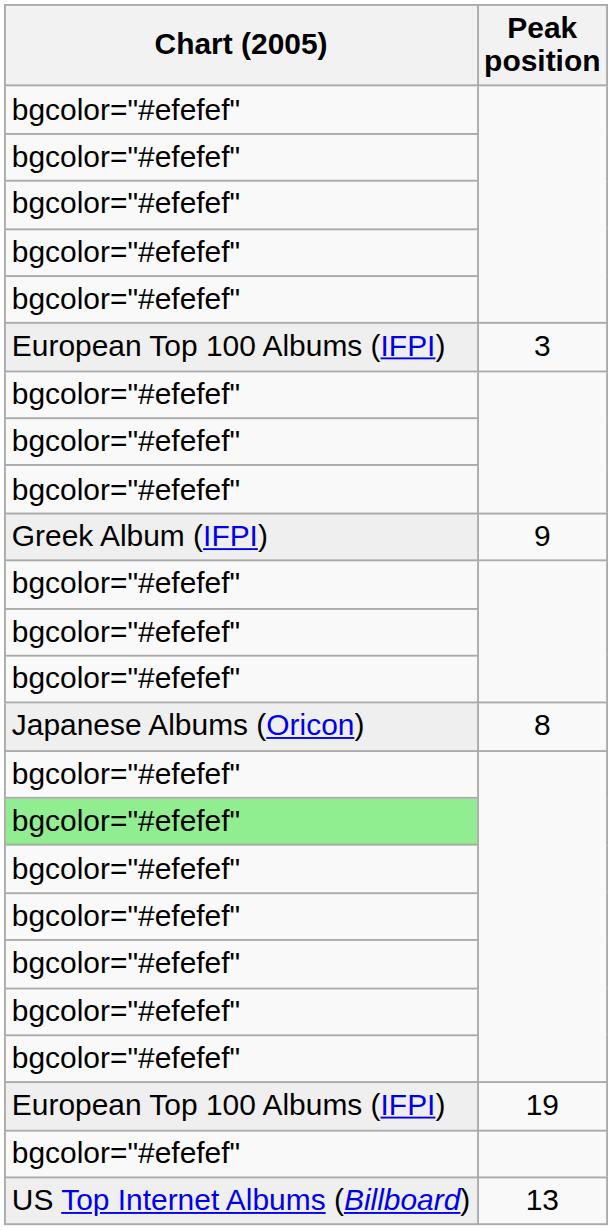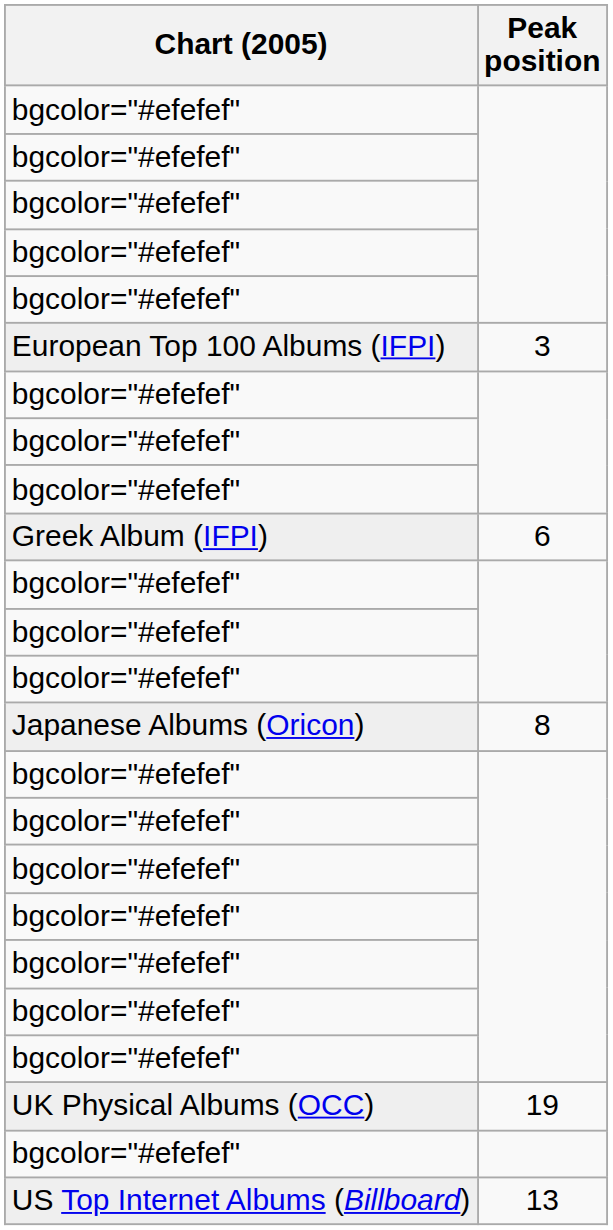(542, 536) 9 -> (542, 536) 6
(126, 821) lightgreen background -> (126, 821) no background
(229, 1105) European Top 100 Albums (IFPI) -> (193, 1105) UK Physical Albums (OCC)
